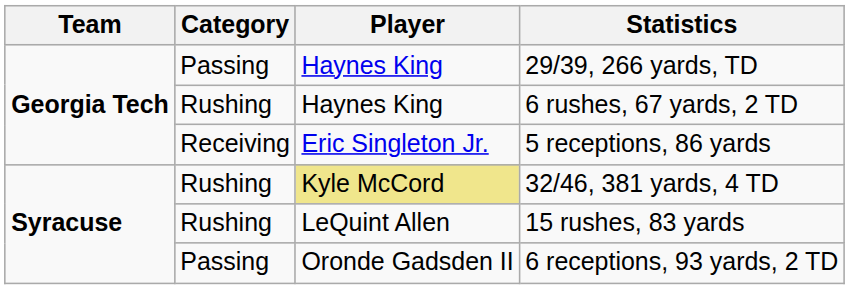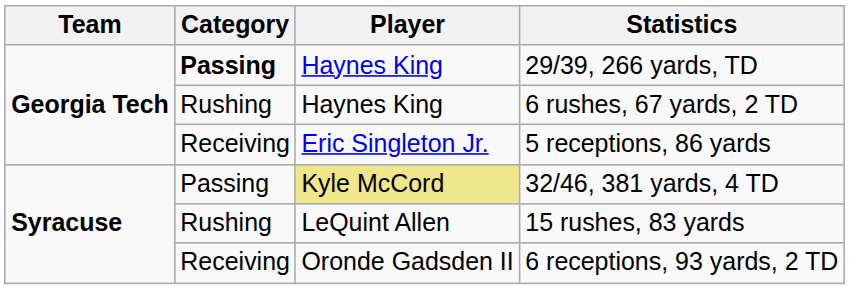(225, 64) normal -> (228, 64) bold
(226, 183) Rushing -> (225, 183) Passing
(225, 262) Passing -> (235, 262) Receiving
